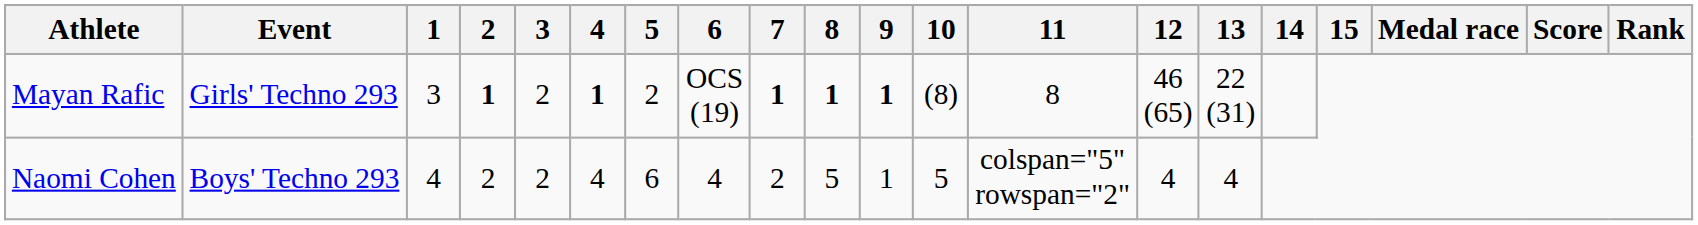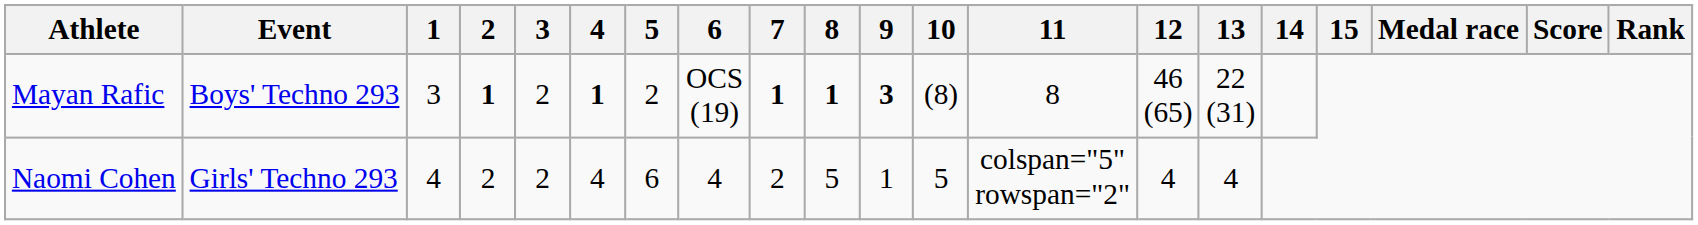(294, 94) Girls' Techno 293 -> (294, 94) Boys' Techno 293
(886, 94) 1 -> (886, 94) 3
(294, 178) Boys' Techno 293 -> (294, 178) Girls' Techno 293
